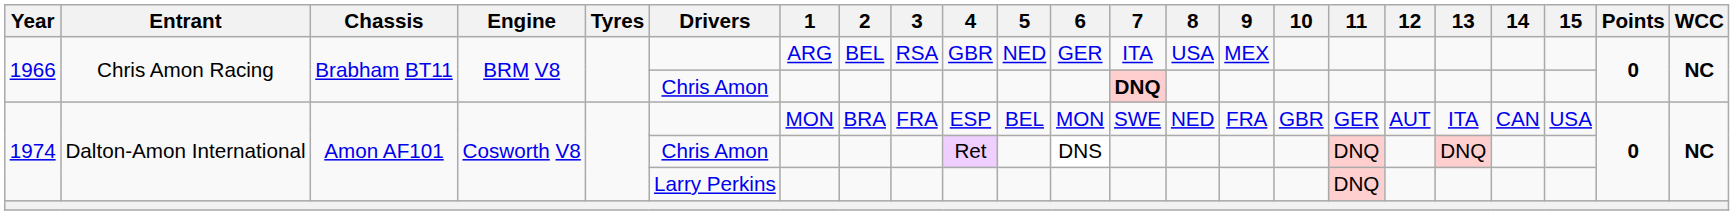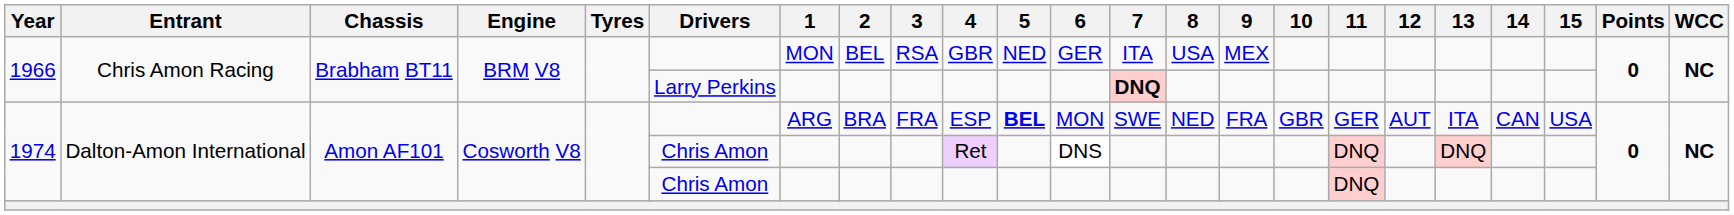(810, 53) ARG -> (810, 53) MON
(715, 86) Chris Amon -> (715, 86) Larry Perkins
(810, 118) MON -> (810, 118) ARG
(1024, 118) normal -> (1024, 118) bold
(715, 184) Larry Perkins -> (715, 184) Chris Amon
